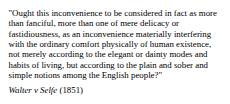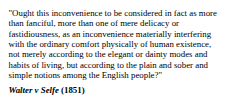(46, 90) normal -> (47, 90) bold
